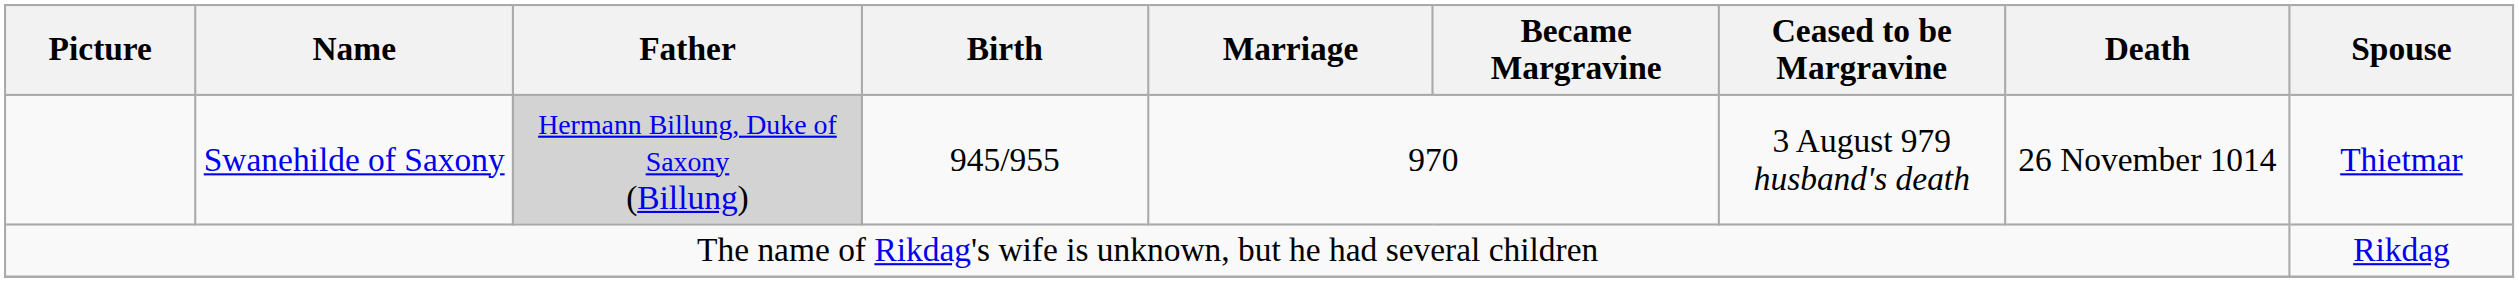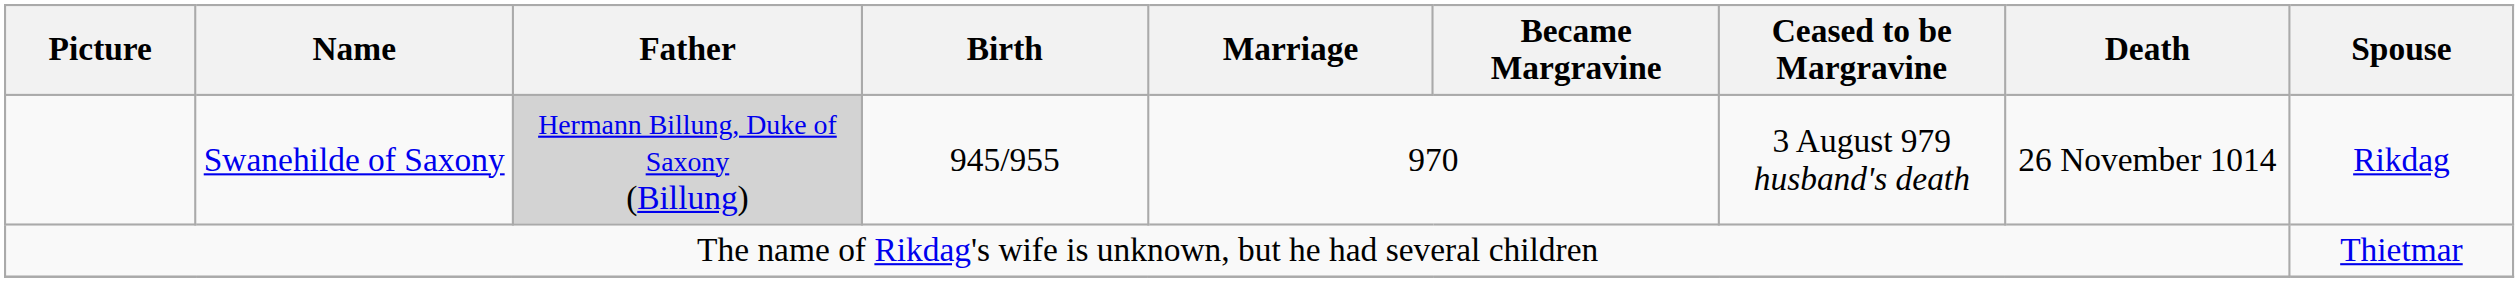(2401, 159) Thietmar -> (2401, 159) Rikdag
(2401, 249) Rikdag -> (2401, 249) Thietmar
